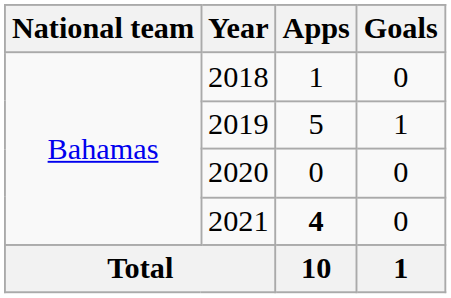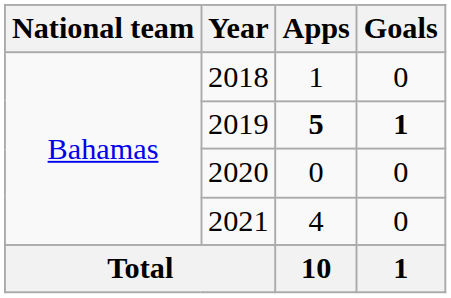(316, 124) normal -> (316, 124) bold
(401, 124) normal -> (401, 124) bold
(316, 220) bold -> (316, 220) normal
